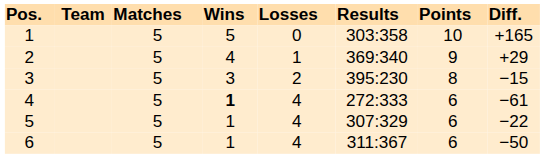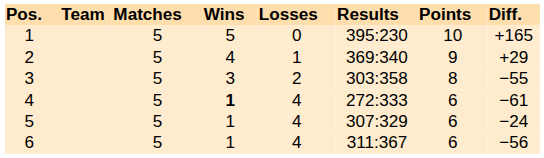(377, 36) 303:358 -> (377, 36) 395:230
(377, 78) 395:230 -> (377, 78) 303:358
(514, 78) −15 -> (514, 78) −55
(514, 121) −22 -> (514, 121) −24
(514, 143) −50 -> (514, 143) −56
